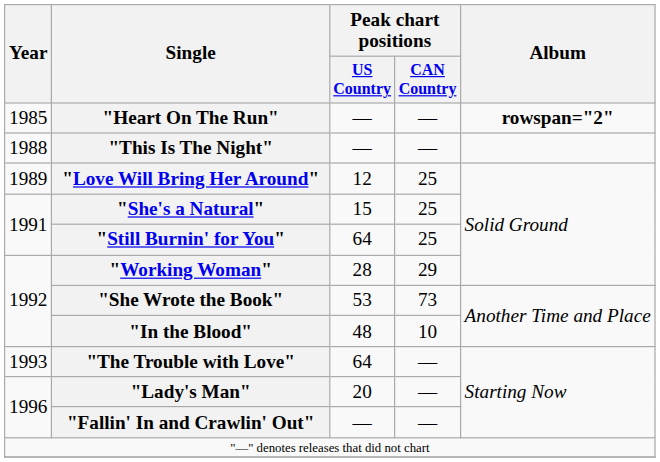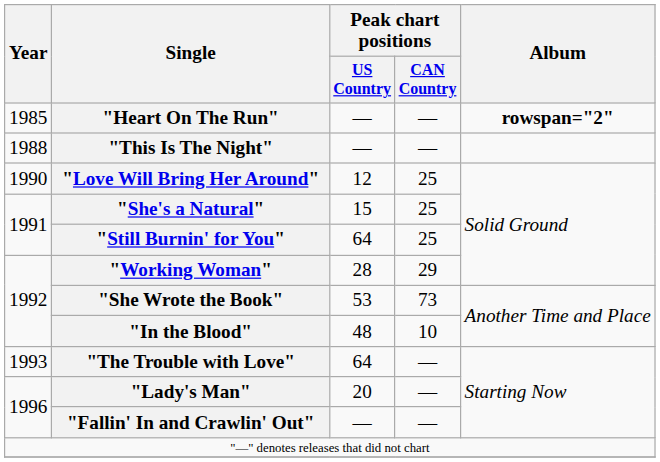(28, 178) 1989 -> (28, 178) 1990
